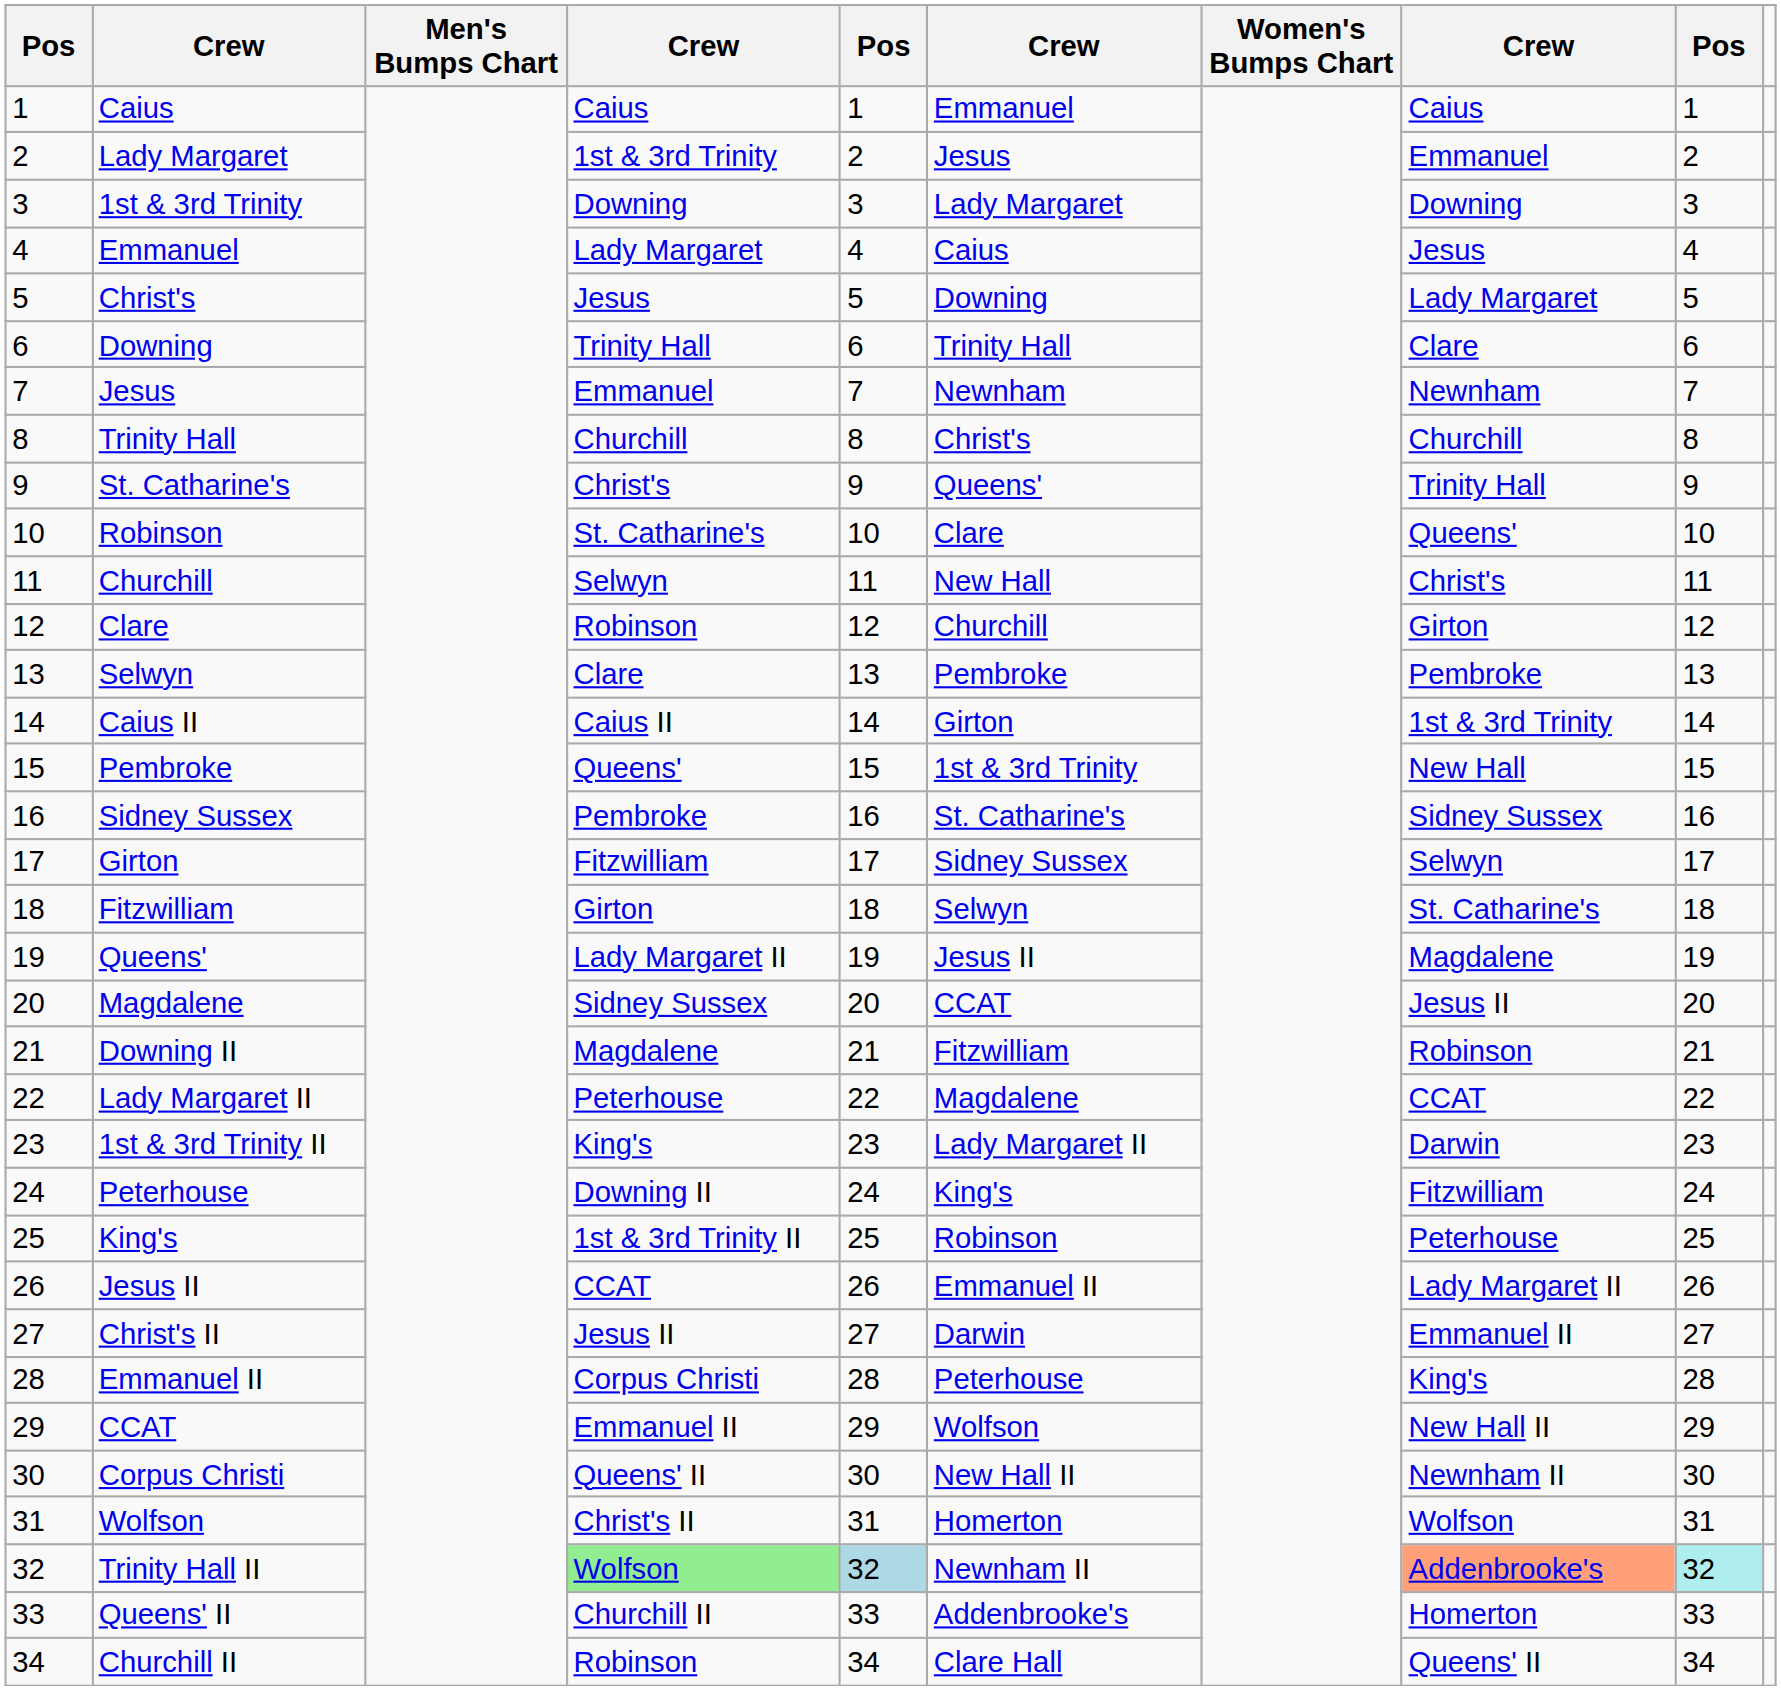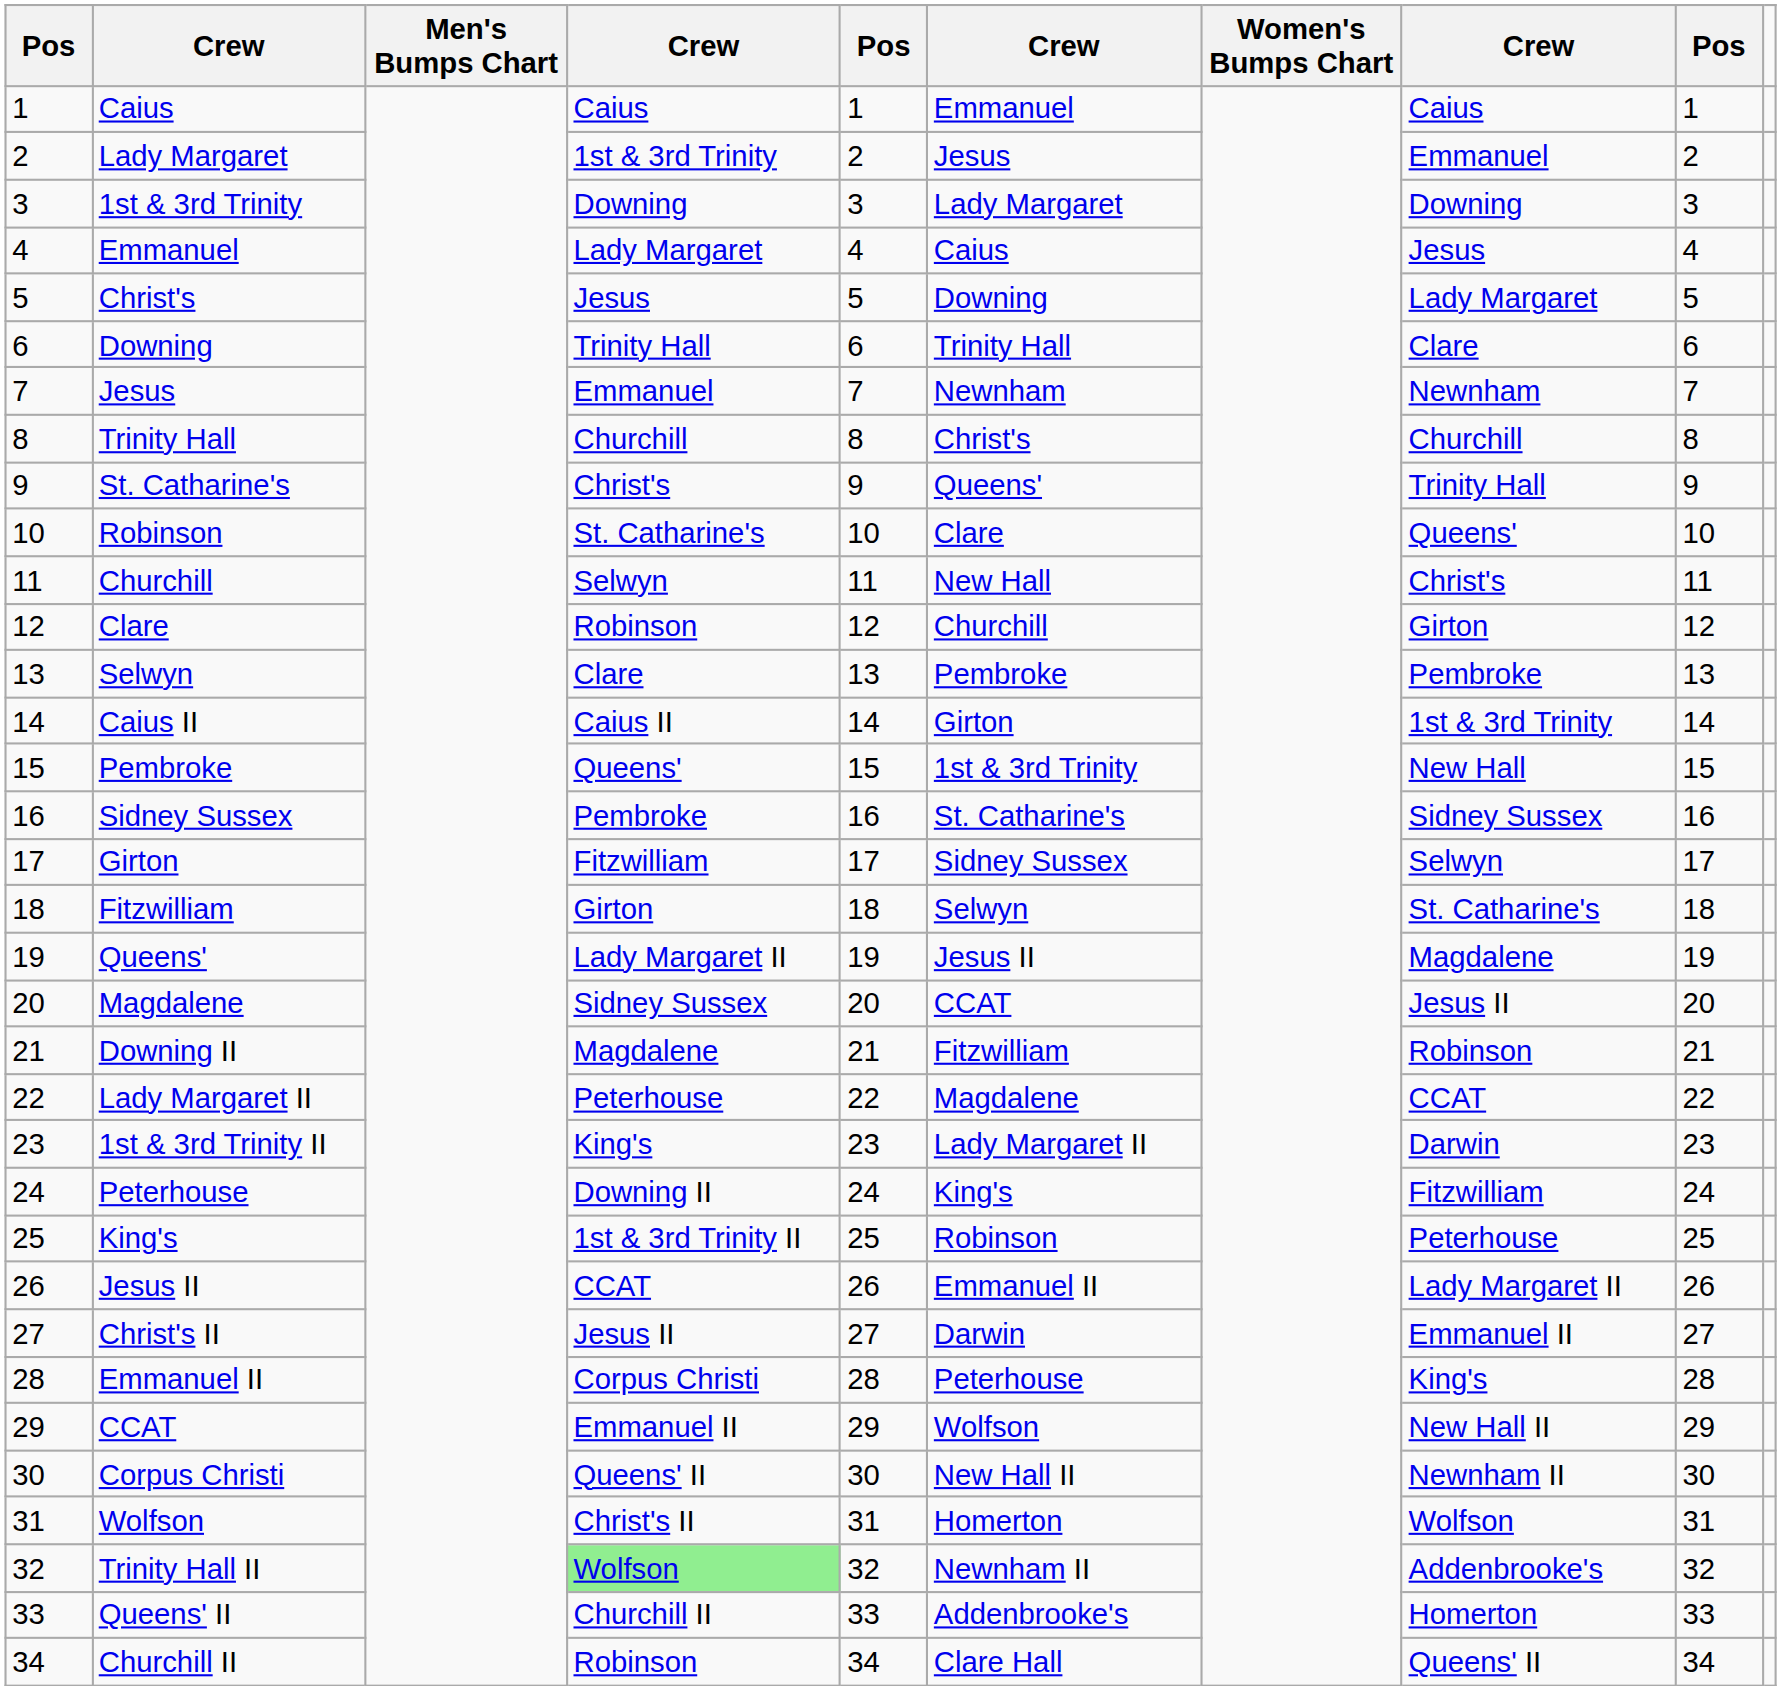(864, 1568) lightblue background -> (864, 1568) no background
(1506, 1568) lightsalmon background -> (1506, 1568) no background
(1699, 1568) paleturquoise background -> (1699, 1568) no background
